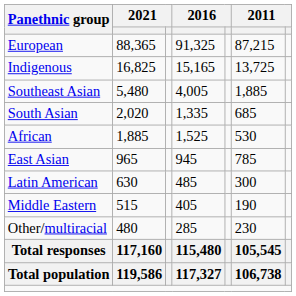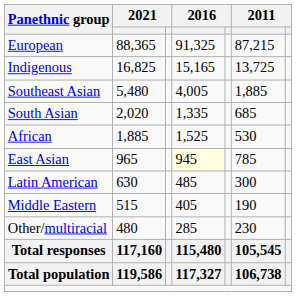(186, 159) no background -> (186, 159) lightyellow background
